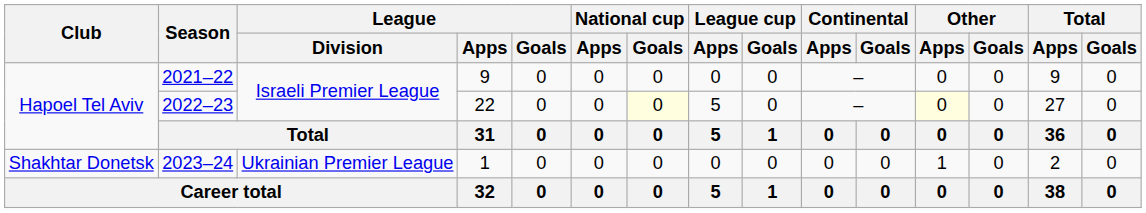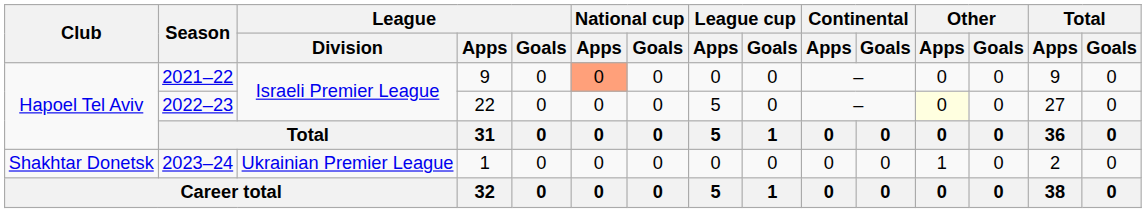(599, 76) no background -> (599, 76) lightsalmon background
(658, 105) lightyellow background -> (658, 105) no background
